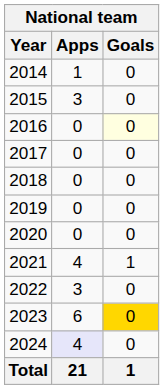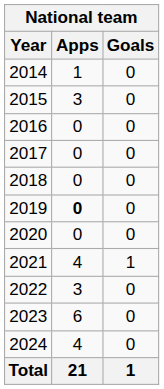(130, 126) lightyellow background -> (130, 126) no background
(77, 208) normal -> (77, 208) bold
(130, 316) gold background -> (130, 316) no background
(77, 343) lavender background -> (77, 343) no background
